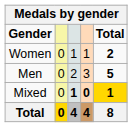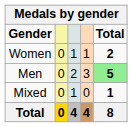(110, 73) no background -> (110, 73) lightgreen background
(74, 93) bold -> (74, 93) normal
(87, 93) bold -> (87, 93) normal
(110, 93) gold background -> (110, 93) no background
